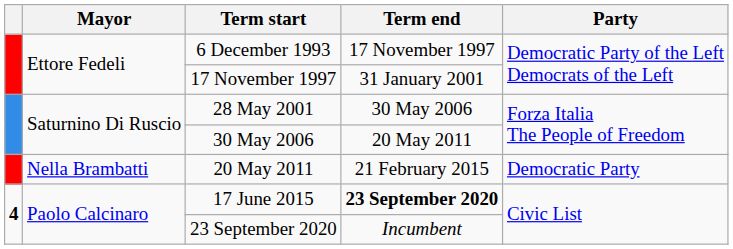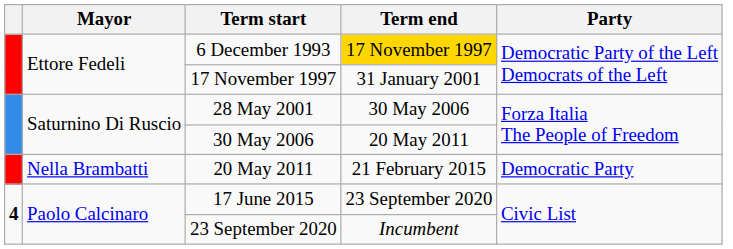(422, 49) no background -> (419, 49) gold background
(422, 199) bold -> (419, 199) normal
